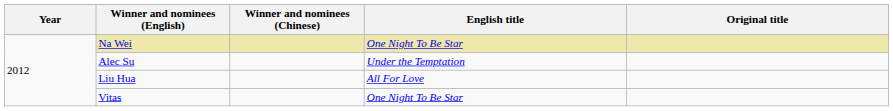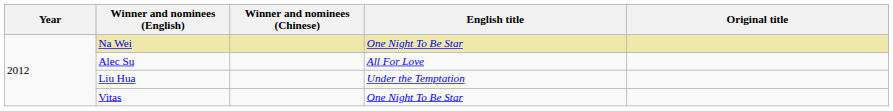(416, 61) Under the Temptation -> (395, 61) All For Love
(395, 79) All For Love -> (416, 79) Under the Temptation
